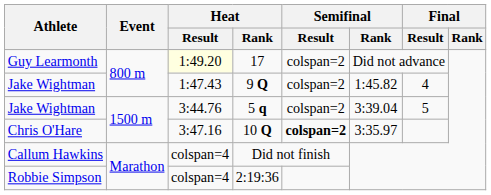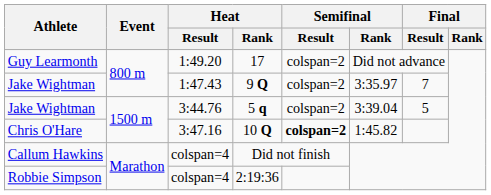(200, 61) lightyellow background -> (200, 61) no background
(376, 85) 1:45.82 -> (376, 85) 3:35.97
(425, 85) 4 -> (425, 85) 7
(376, 131) 3:35.97 -> (376, 131) 1:45.82
